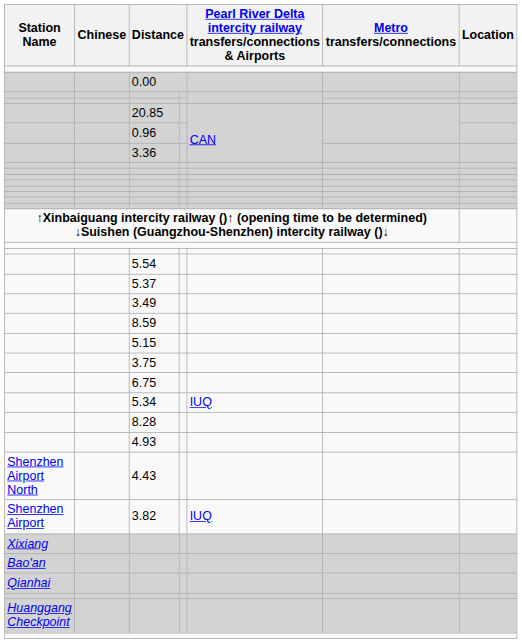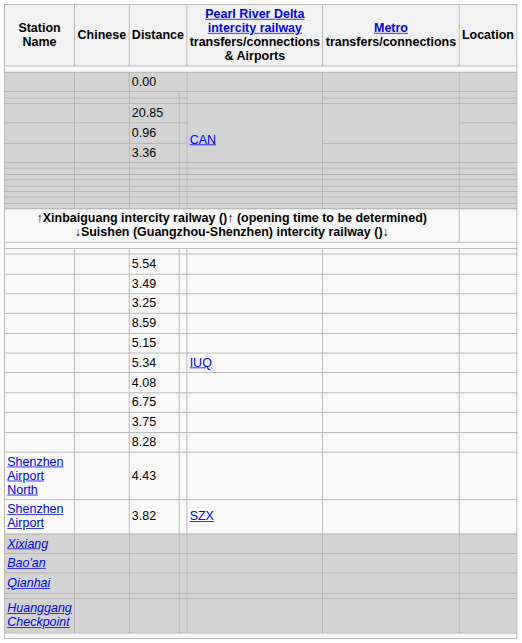- row: (40, 284)
+ row: (40, 304)
rows swapped: (40, 403) <-> (40, 363)
+ row: (40, 383)
- row: (40, 442)
(201, 516) IUQ -> (202, 516) SZX
